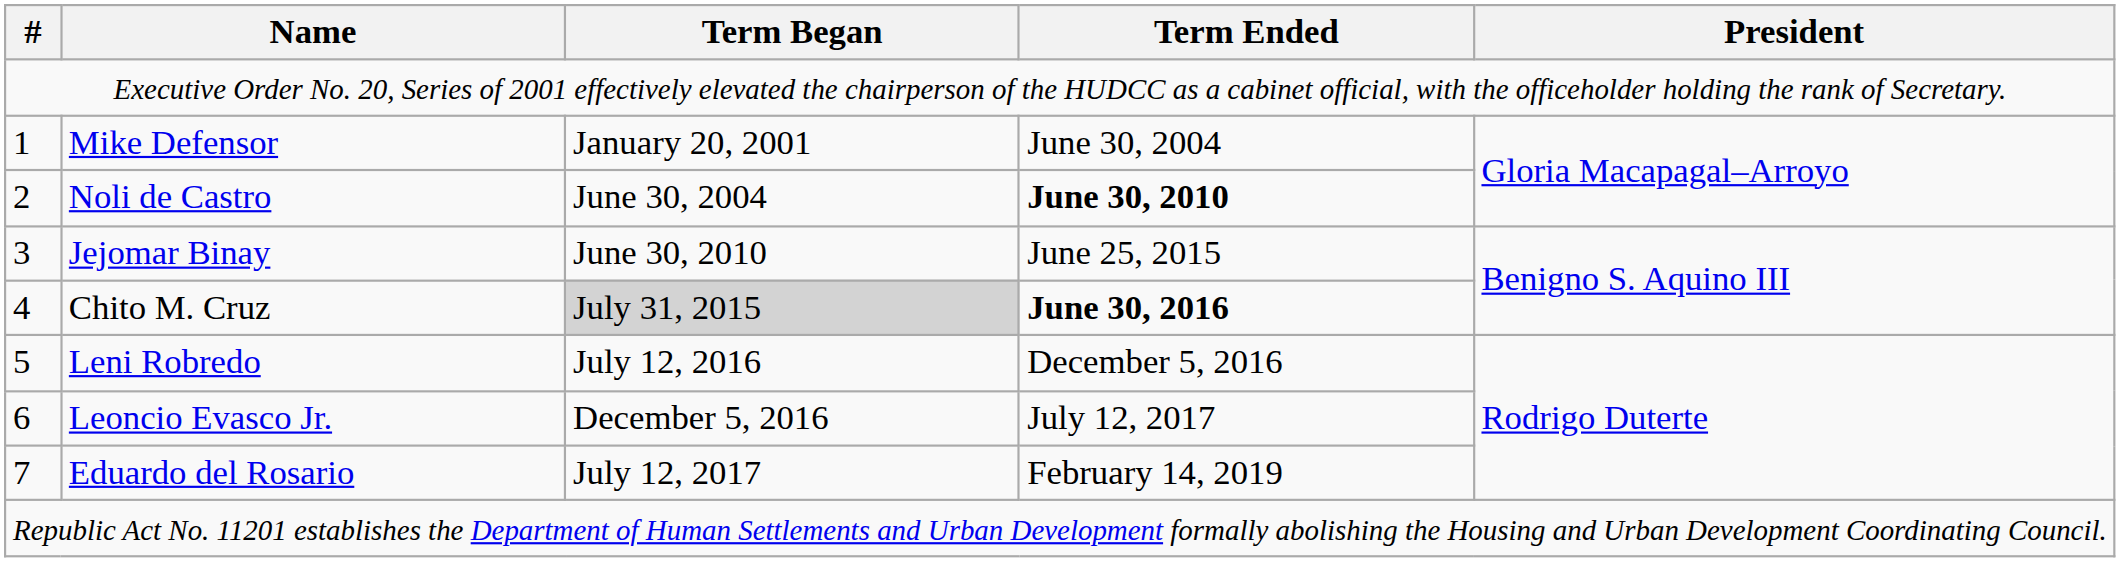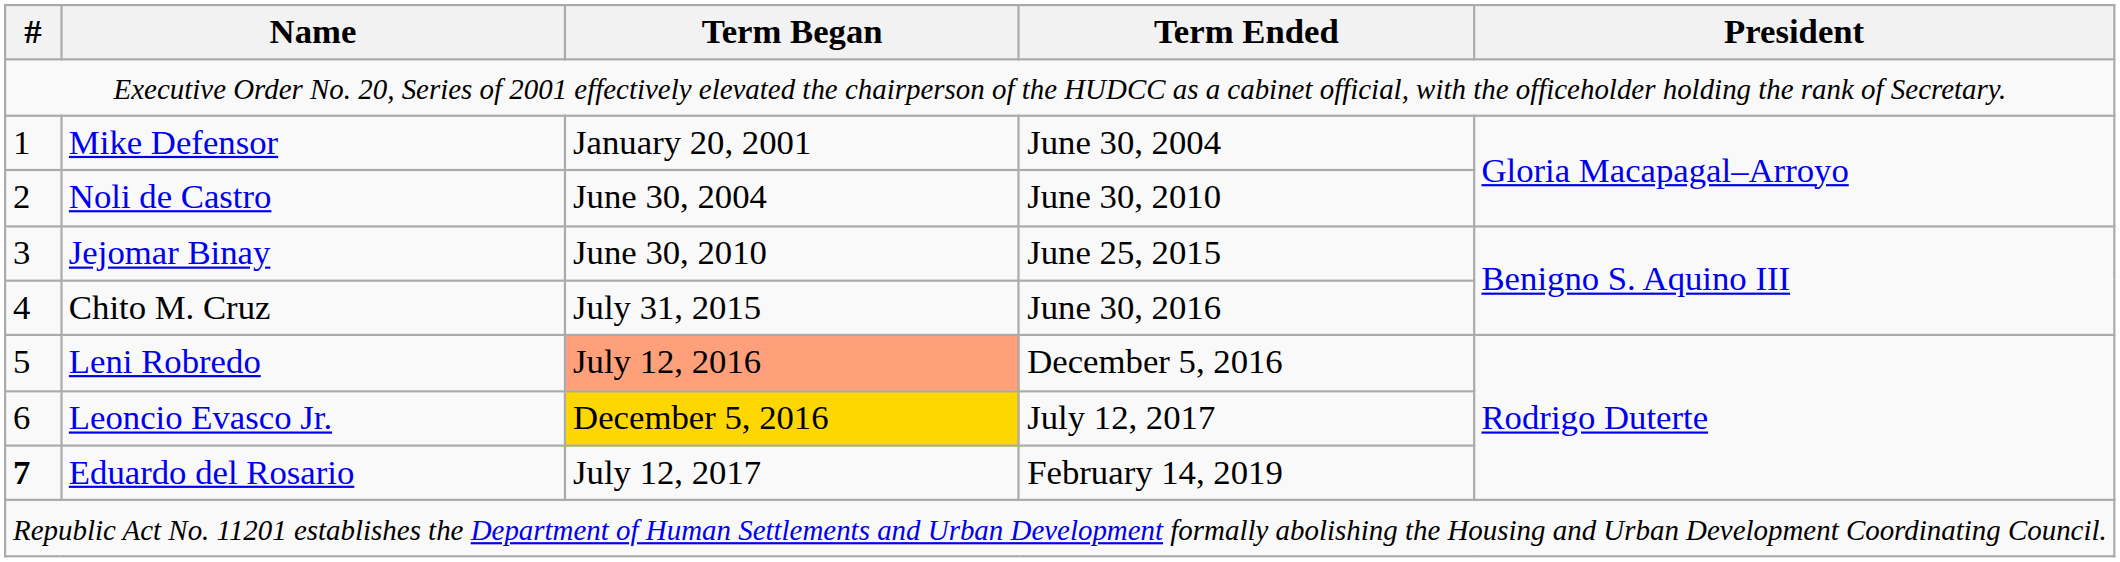(1128, 197) bold -> (1124, 197) normal
(667, 307) lightgrey background -> (667, 307) no background
(1128, 307) bold -> (1124, 307) normal
(667, 362) no background -> (667, 362) lightsalmon background
(701, 417) no background -> (701, 417) gold background
(22, 472) normal -> (22, 472) bold
